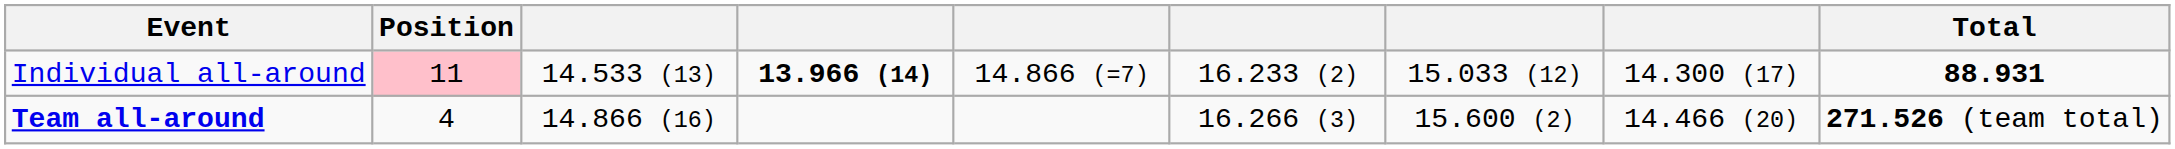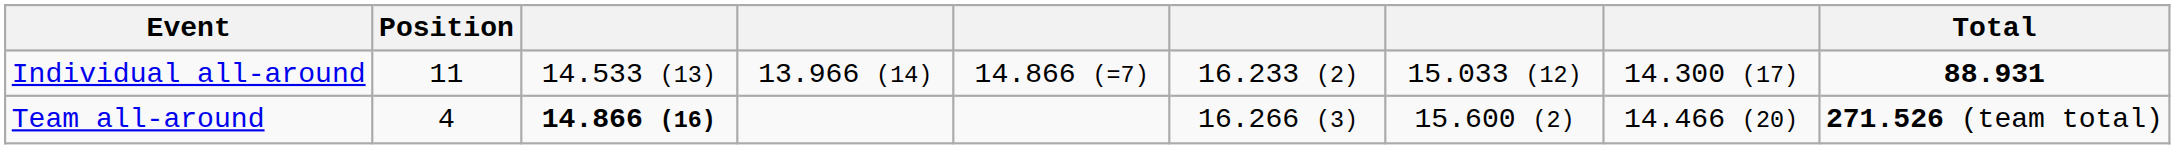(446, 74) pink background -> (446, 74) no background
(845, 74) bold -> (845, 74) normal
(138, 119) bold -> (138, 119) normal
(629, 119) normal -> (629, 119) bold
